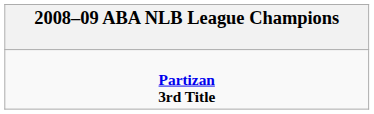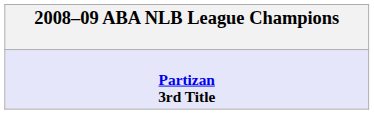(187, 88) no background -> (187, 88) lavender background
